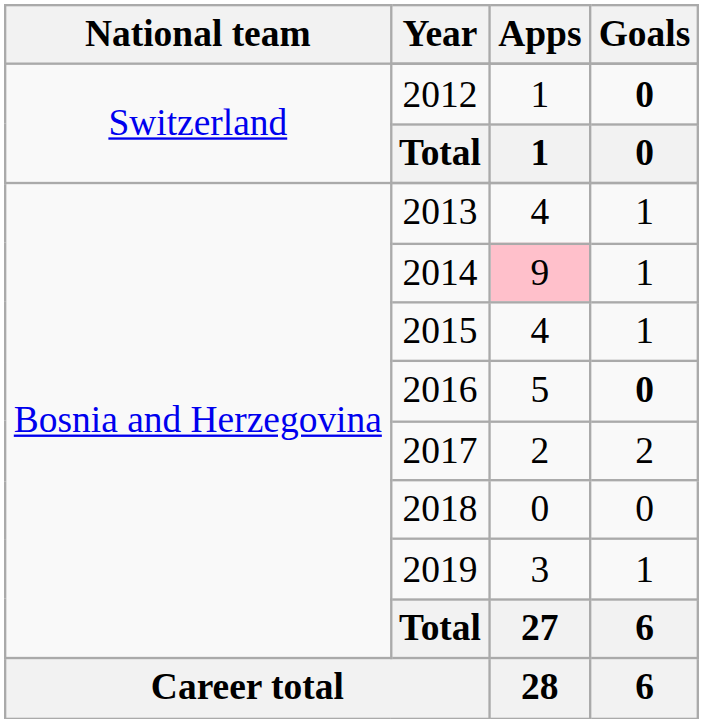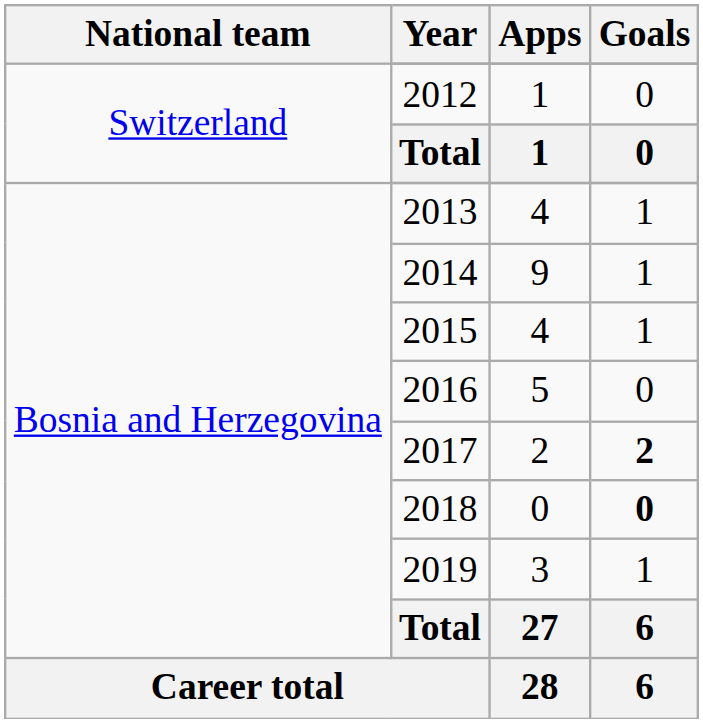(645, 93) bold -> (645, 93) normal
(540, 271) pink background -> (540, 271) no background
(645, 390) bold -> (645, 390) normal
(645, 449) normal -> (645, 449) bold
(645, 509) normal -> (645, 509) bold
